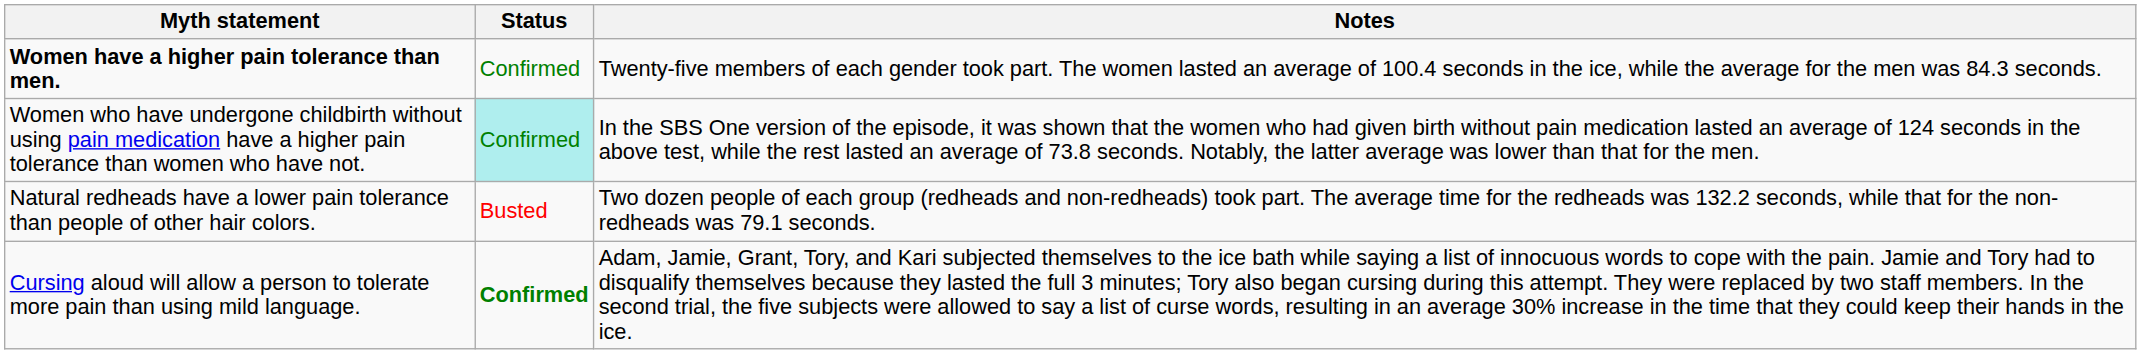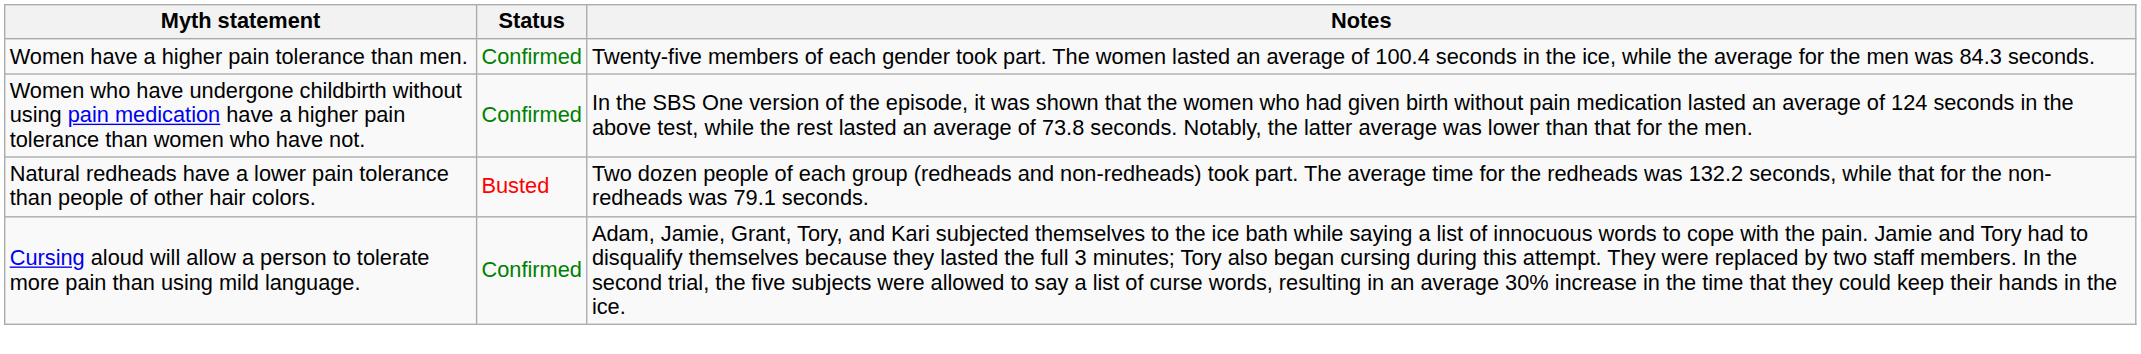(225, 68) bold -> (239, 56) normal
(530, 139) paleturquoise background -> (532, 115) no background
(534, 294) bold -> (532, 269) normal
